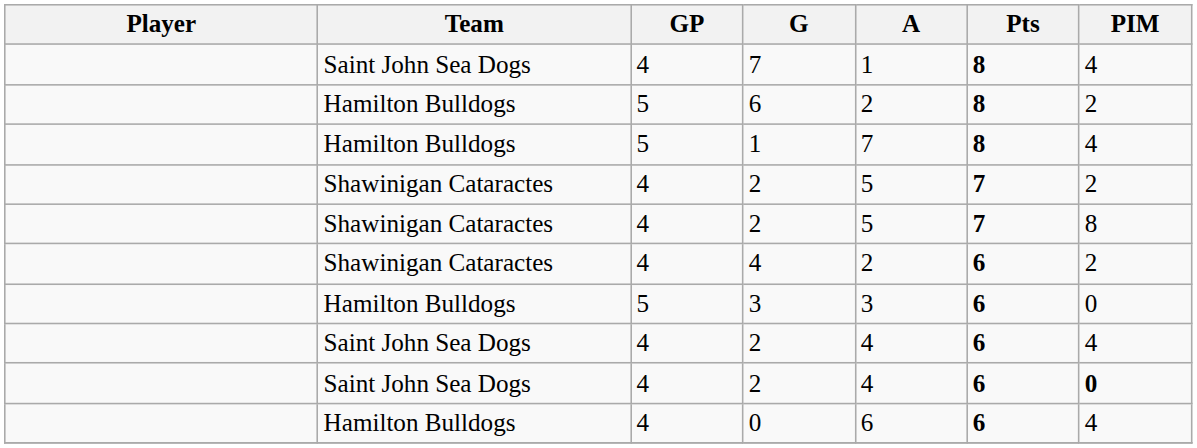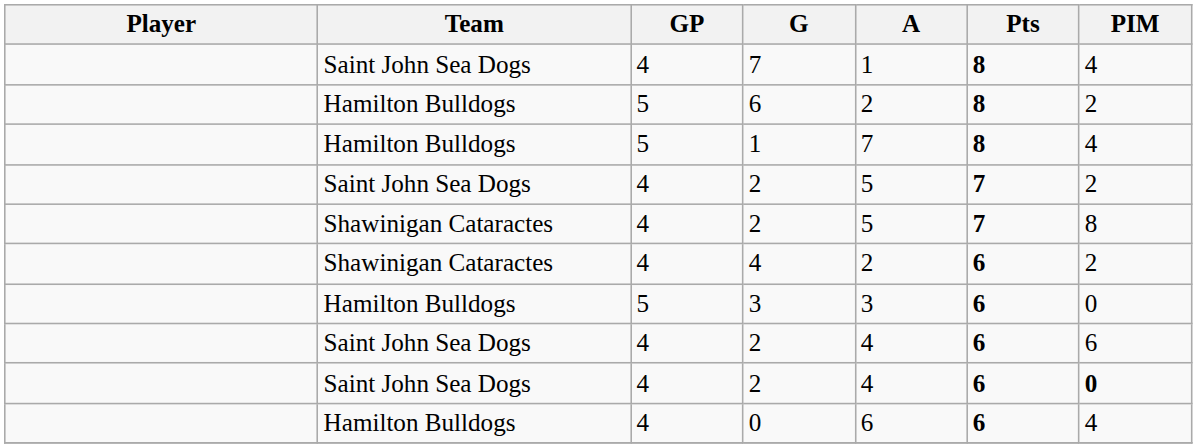(438, 183) Shawinigan Cataractes -> (427, 183) Saint John Sea Dogs
(1091, 343) 4 -> (1091, 343) 6
